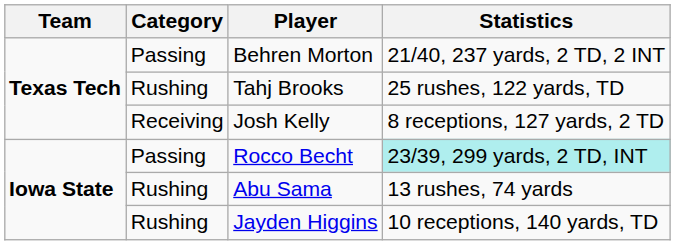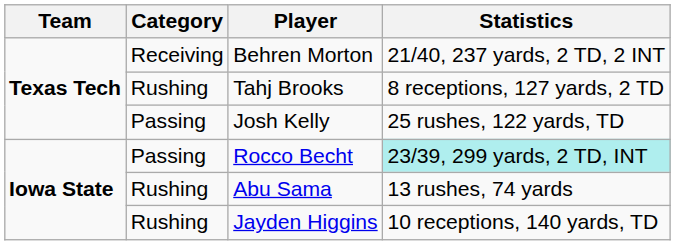(168, 54) Passing -> (177, 54) Receiving
(506, 88) 25 rushes, 122 yards, TD -> (526, 88) 8 receptions, 127 yards, 2 TD
(177, 121) Receiving -> (168, 121) Passing
(526, 121) 8 receptions, 127 yards, 2 TD -> (506, 121) 25 rushes, 122 yards, TD
